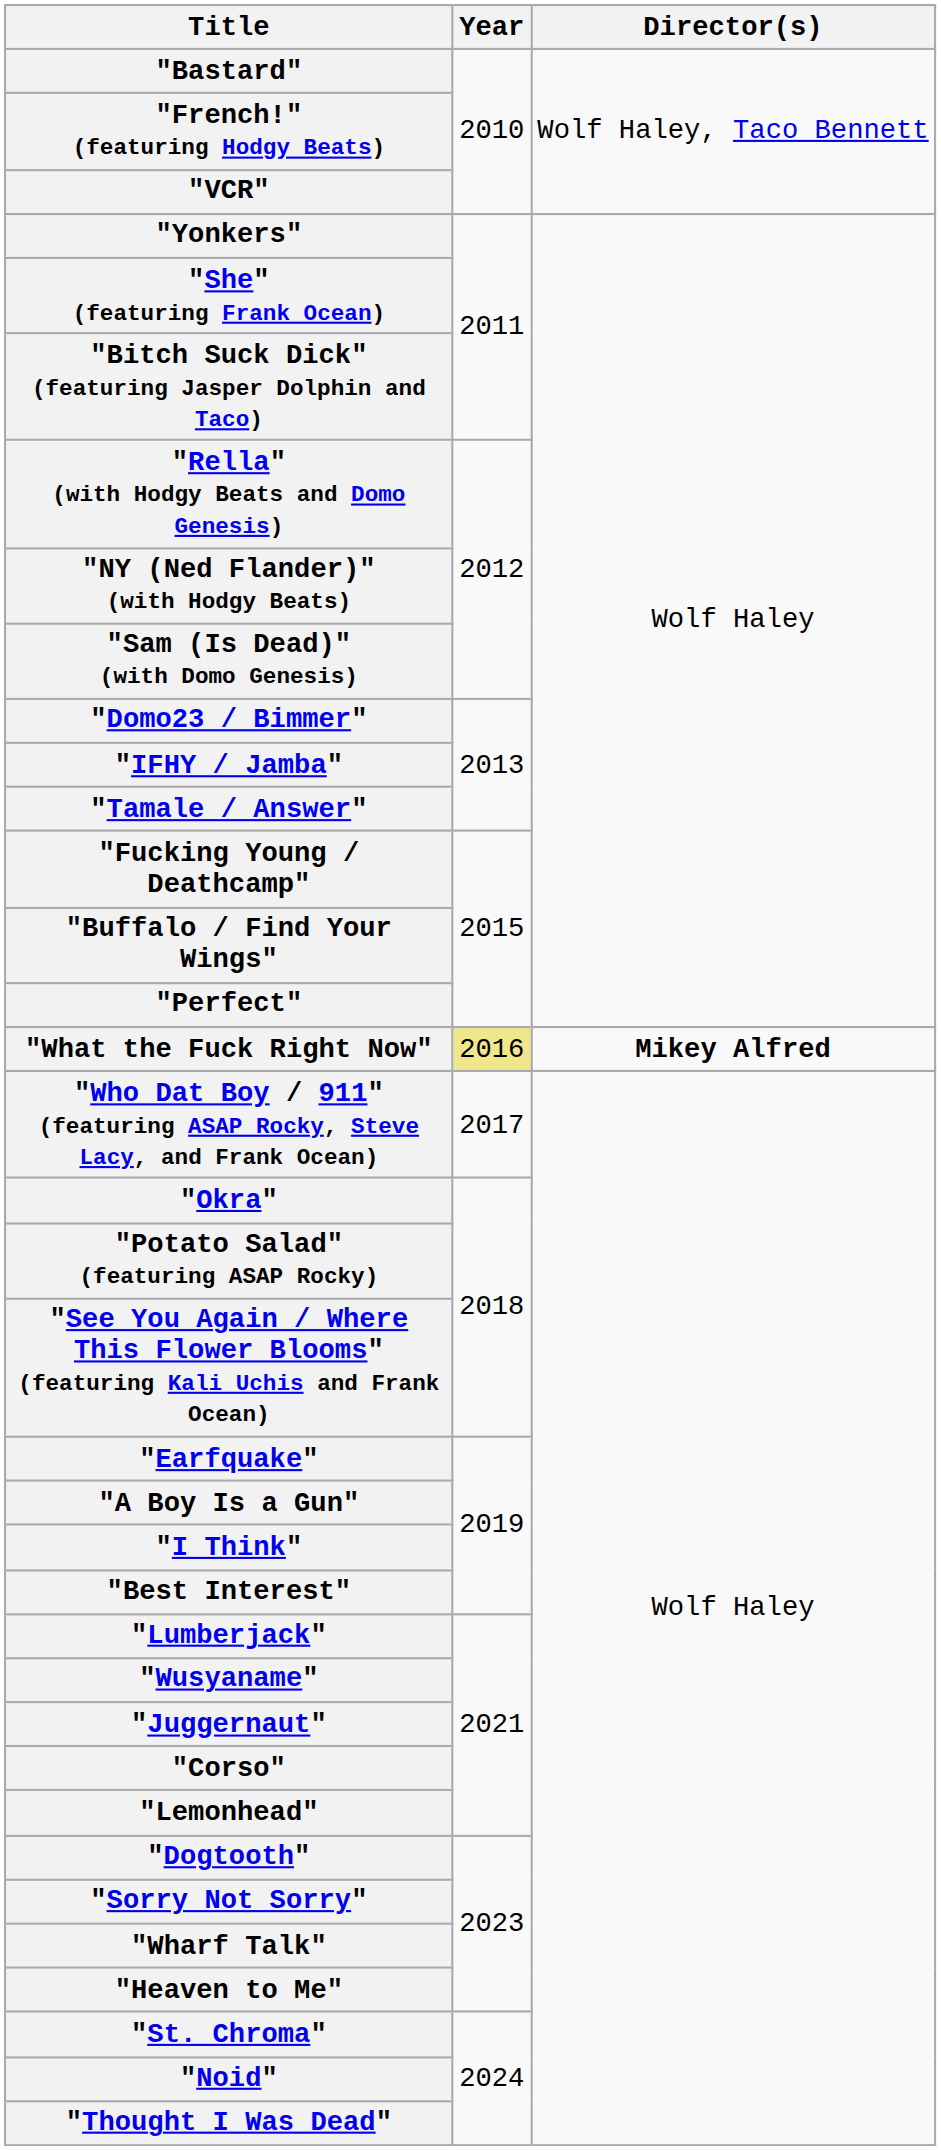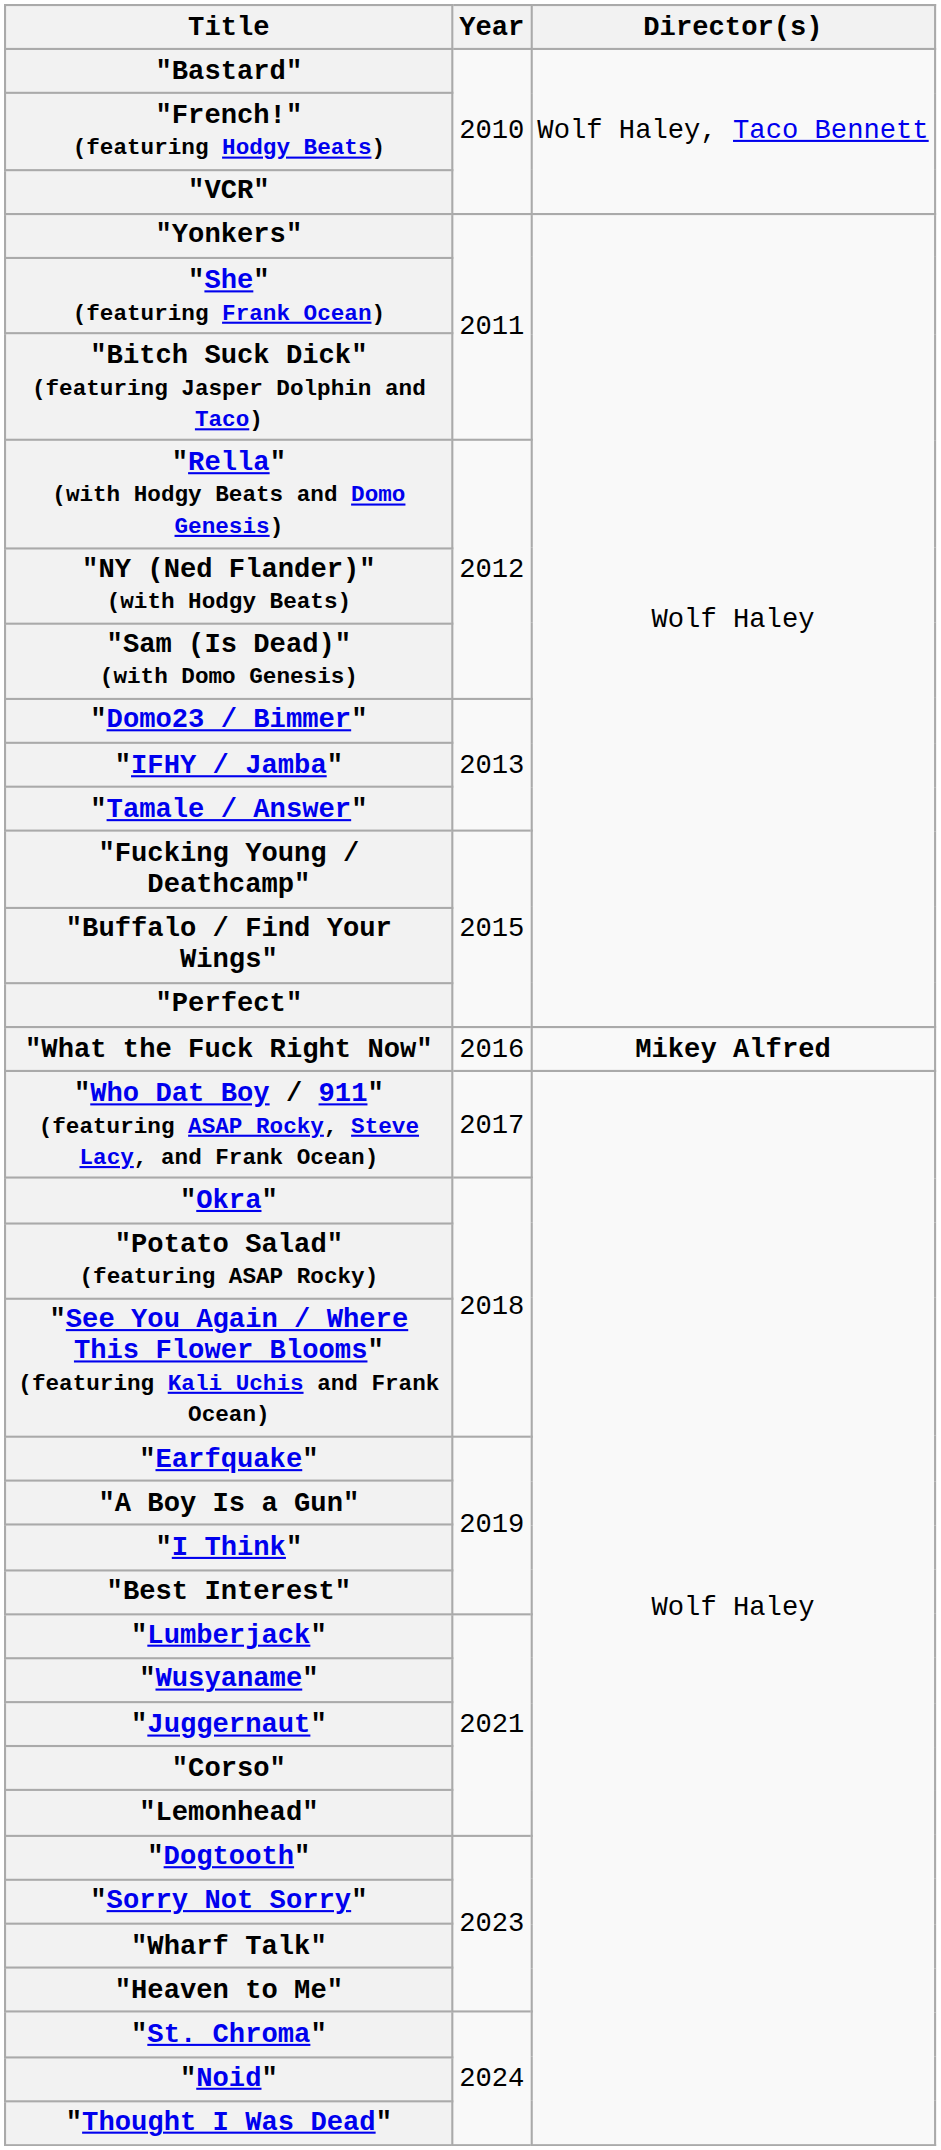(492, 1049) khaki background -> (492, 1049) no background
